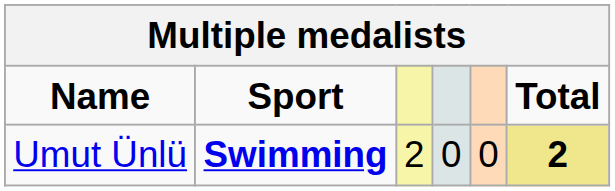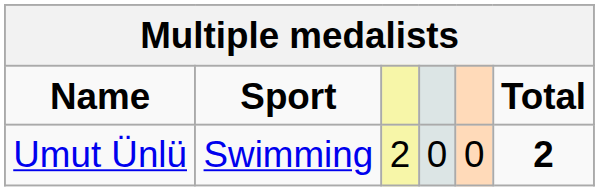(296, 155) bold -> (288, 155) normal
(558, 155) khaki background -> (544, 155) no background
